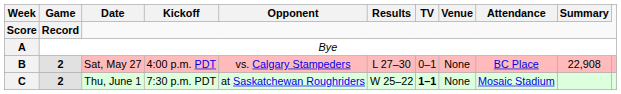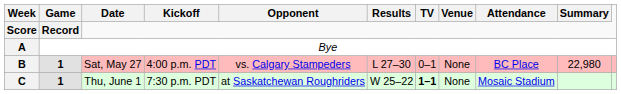(60, 64) 2 -> (60, 64) 1
(584, 64) 22,908 -> (584, 64) 22,980
(60, 81) 2 -> (60, 81) 1
